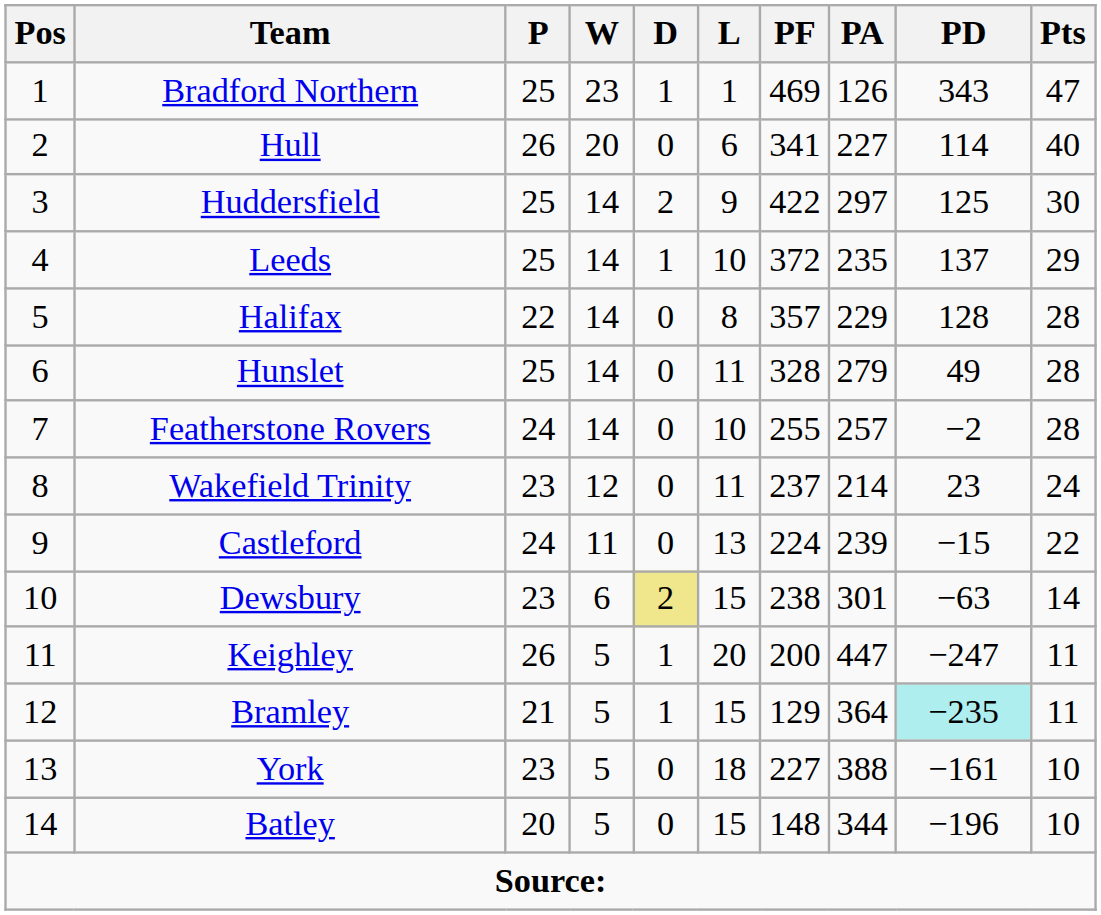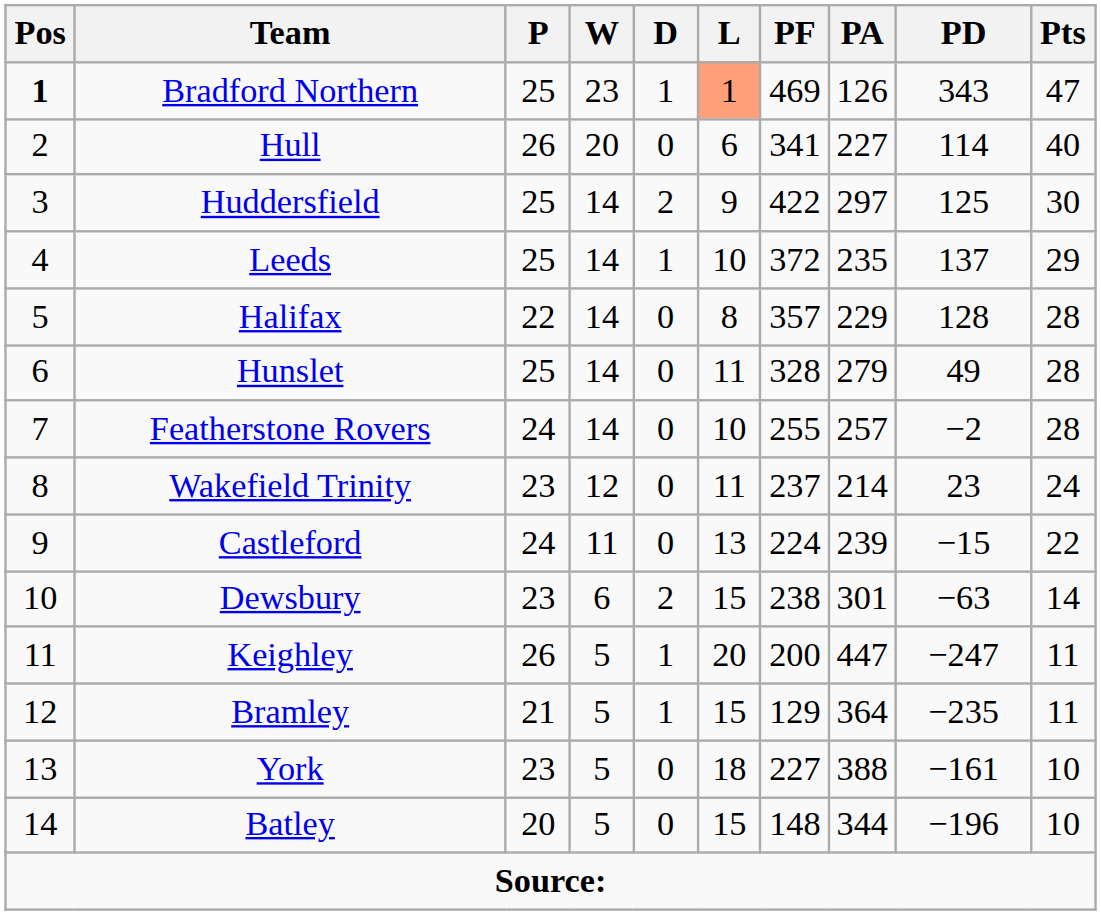(40, 89) normal -> (40, 89) bold
(729, 89) no background -> (729, 89) lightsalmon background
(666, 598) khaki background -> (666, 598) no background
(964, 711) paleturquoise background -> (964, 711) no background
